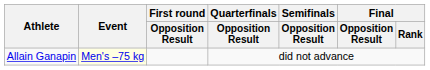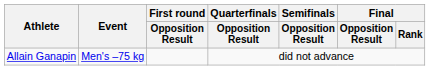(113, 57) lightyellow background -> (113, 57) no background
